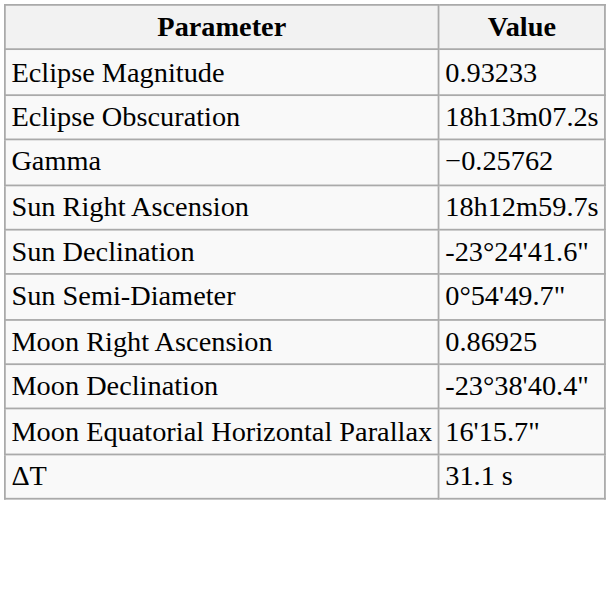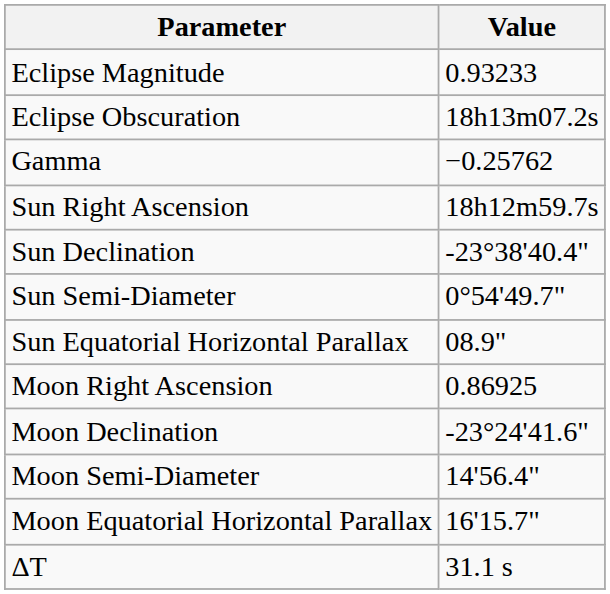(517, 251) -23°24'41.6" -> (517, 251) -23°38'40.4"
+ row: (210, 341)
(517, 386) -23°38'40.4" -> (517, 431) -23°24'41.6"
+ row: (135, 476)
